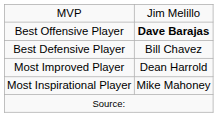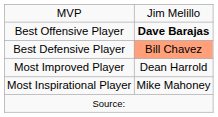(174, 49) no background -> (174, 49) lightsalmon background
